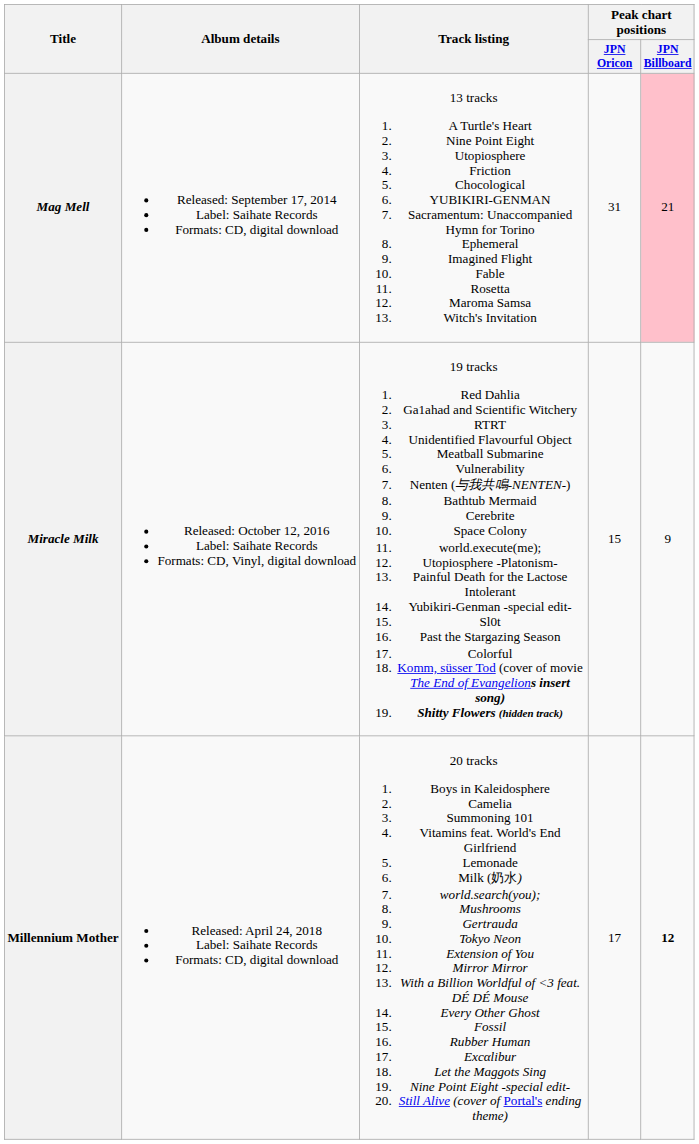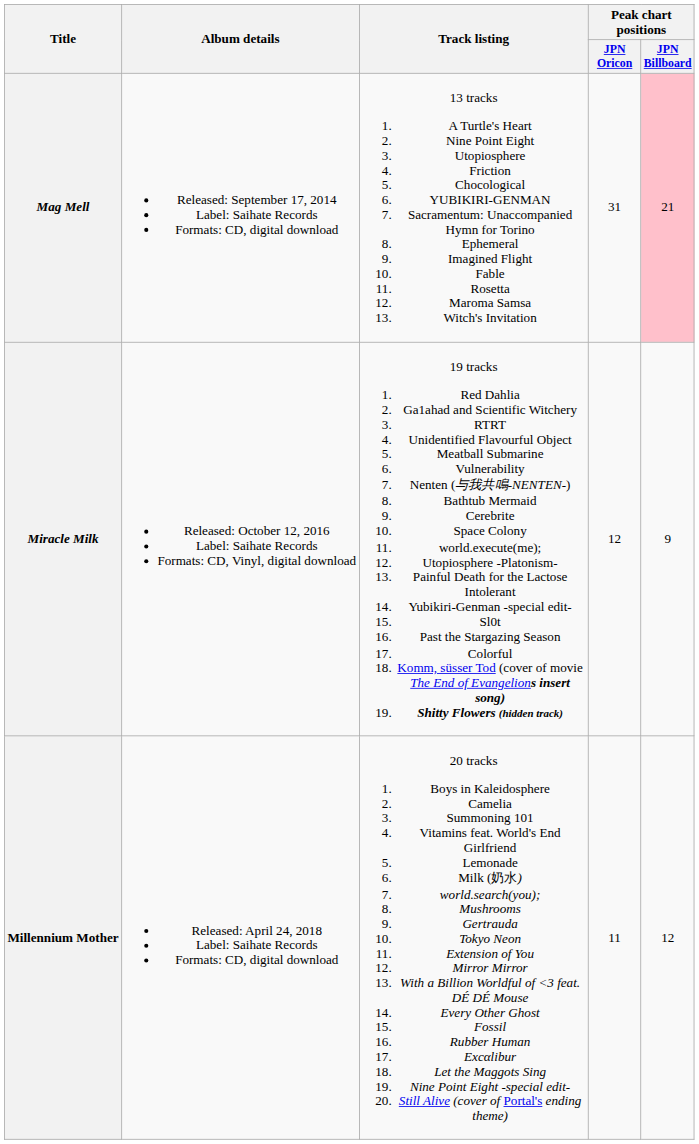(615, 538) 15 -> (615, 538) 12
(615, 937) 17 -> (615, 937) 11
(668, 937) bold -> (668, 937) normal
